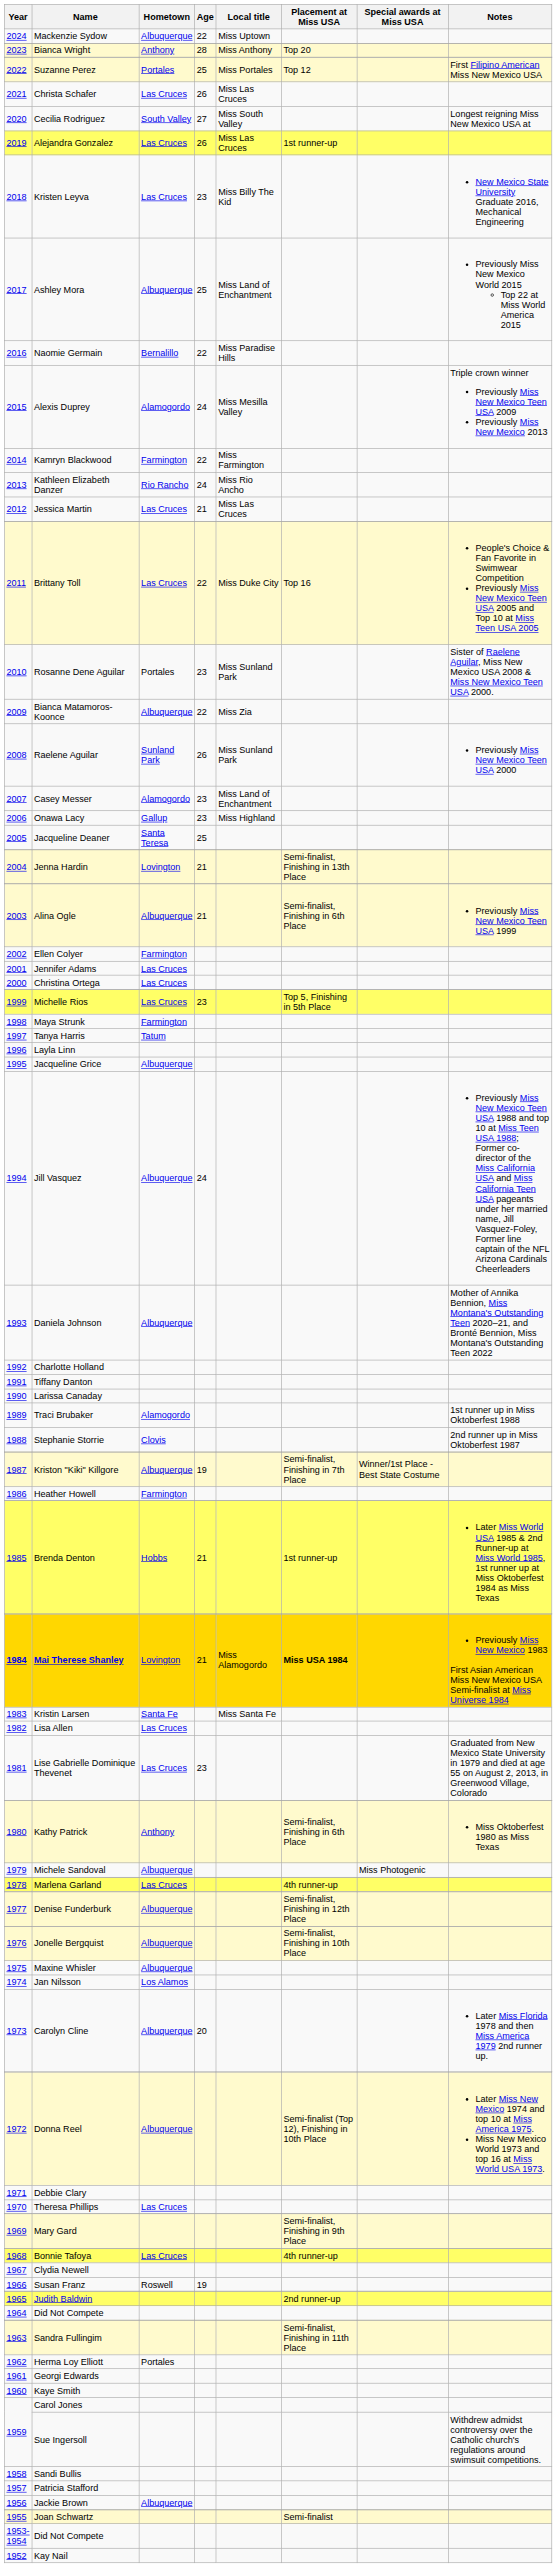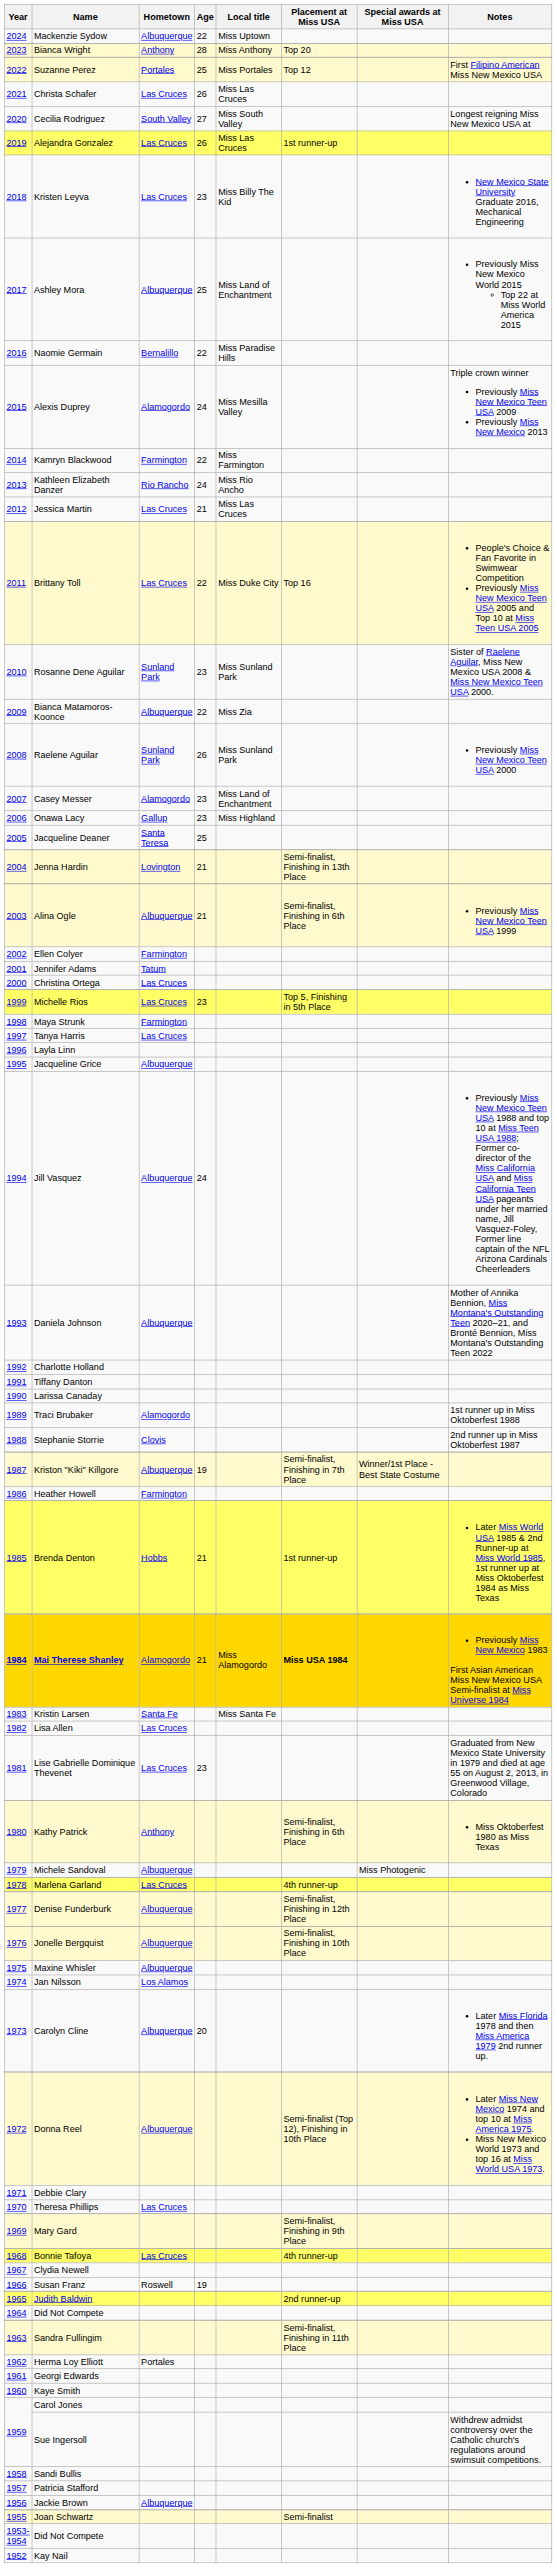(158, 672) Portales -> (158, 672) Sunland Park
(164, 969) Las Cruces -> (153, 969) Tatum
(153, 1036) Tatum -> (164, 1036) Las Cruces
(161, 1661) Lovington -> (166, 1661) Alamogordo
